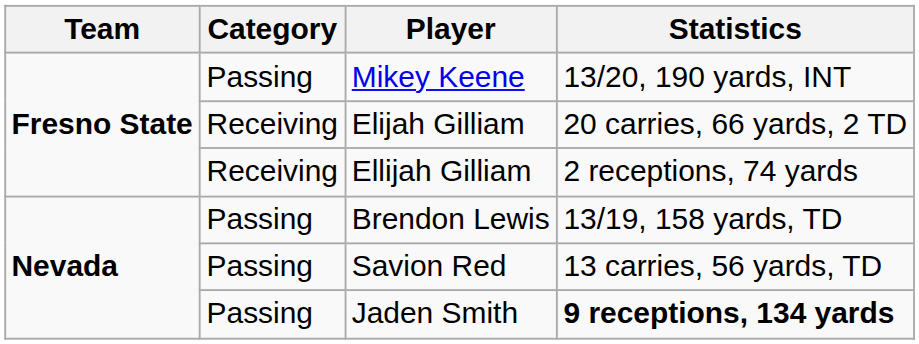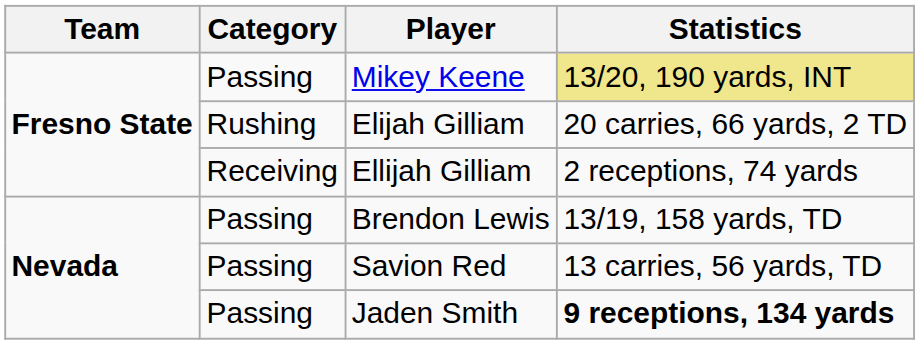(707, 76) no background -> (707, 76) khaki background
(272, 124) Receiving -> (261, 124) Rushing
